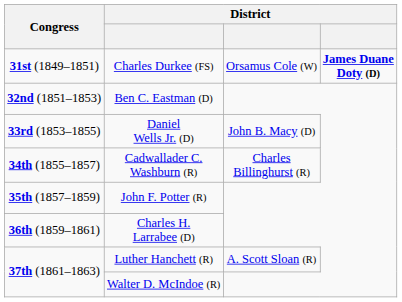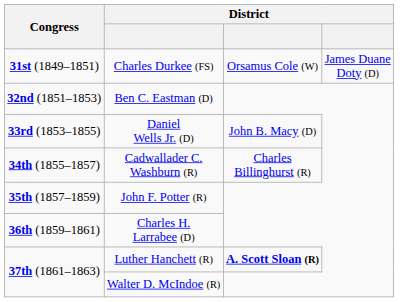(358, 66) bold -> (358, 66) normal
(272, 259) normal -> (272, 259) bold
